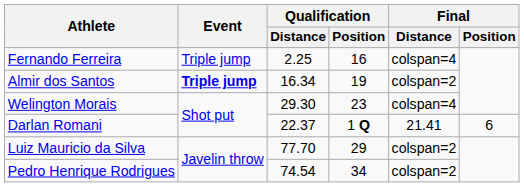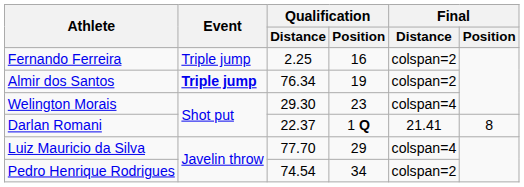(424, 59) colspan=4 -> (424, 59) colspan=2
(298, 82) 16.34 -> (298, 82) 76.34
(489, 126) 6 -> (489, 126) 8
(424, 149) colspan=2 -> (424, 149) colspan=4
